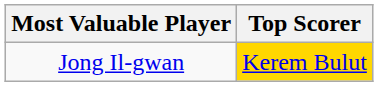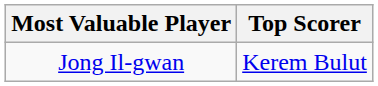(305, 61) gold background -> (305, 61) no background
